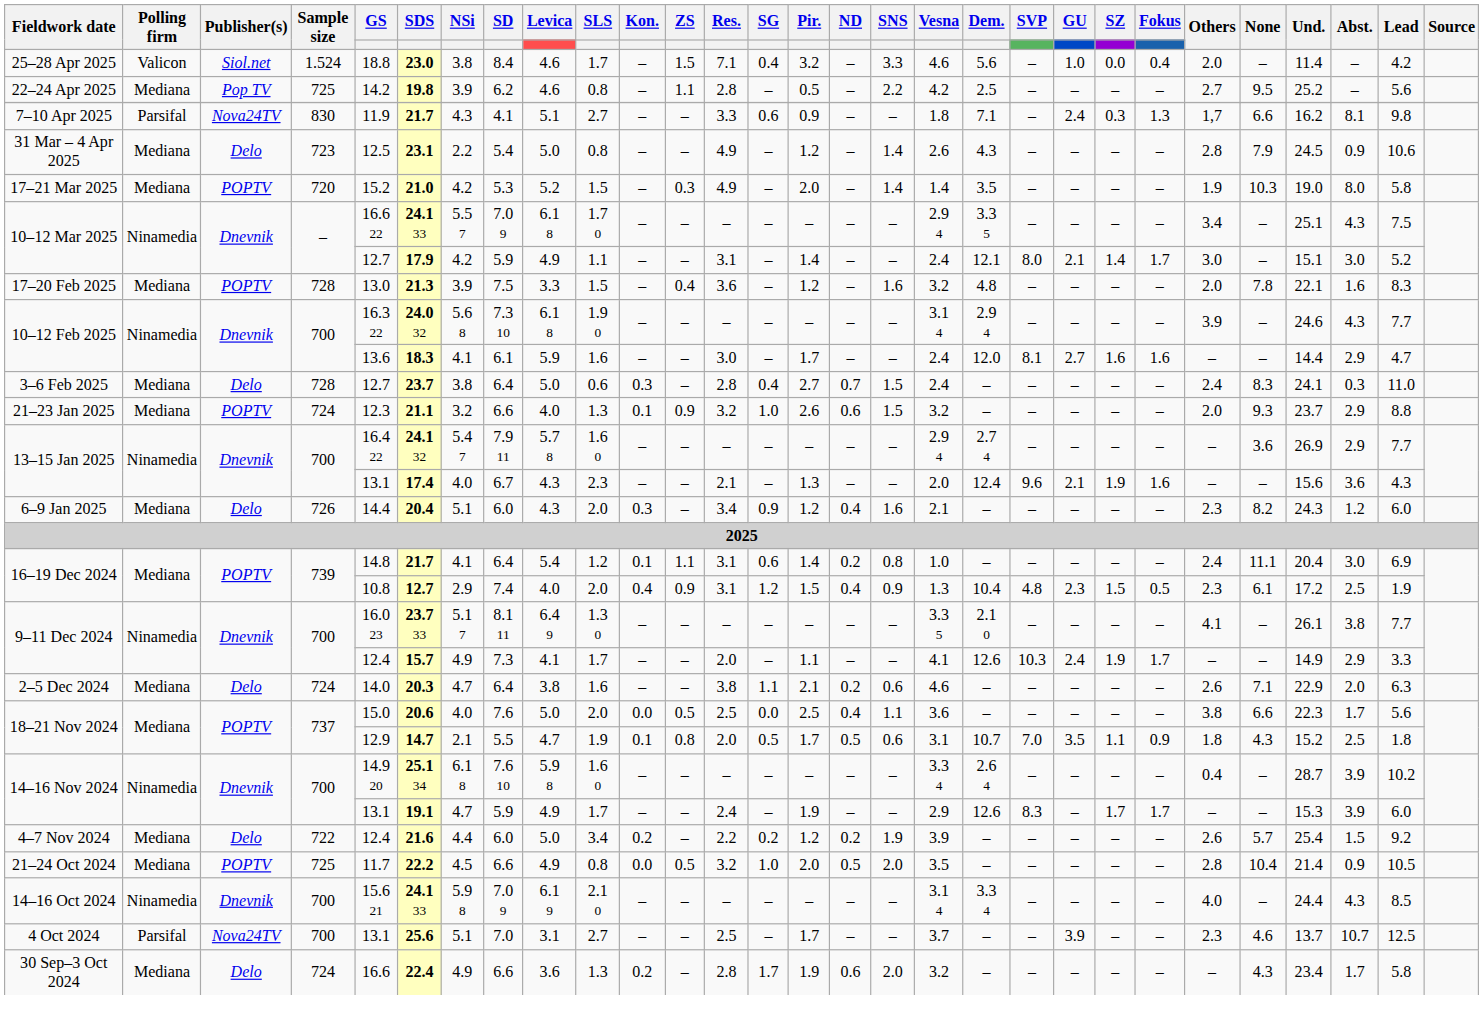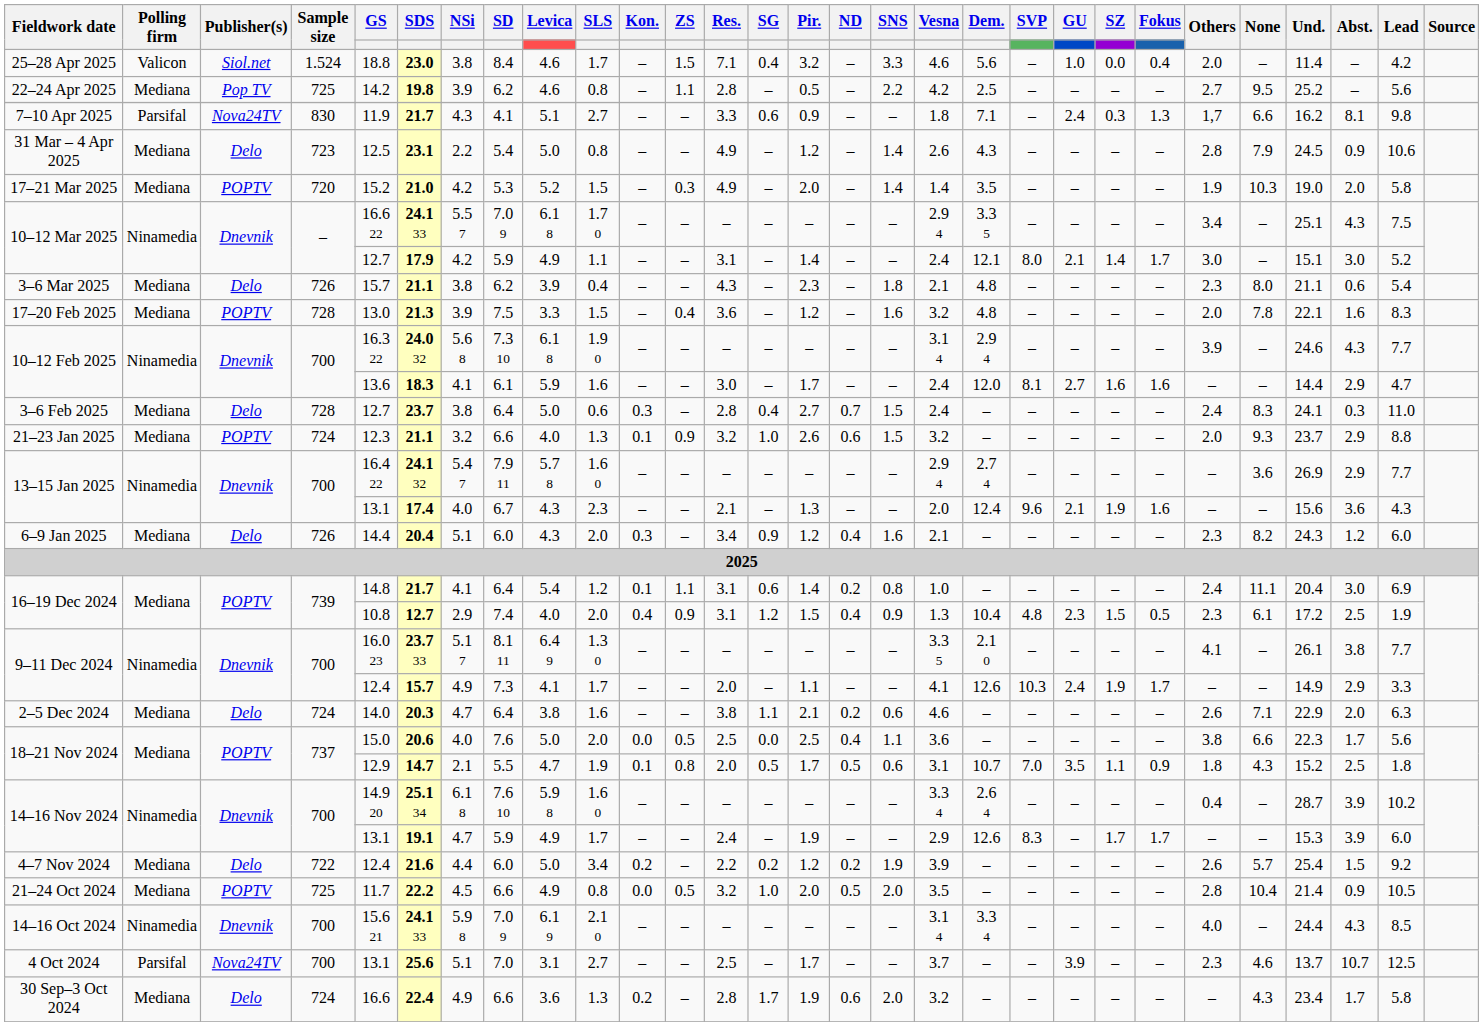(1355, 187) 8.0 -> (1355, 187) 2.0
+ row: (64, 285)
